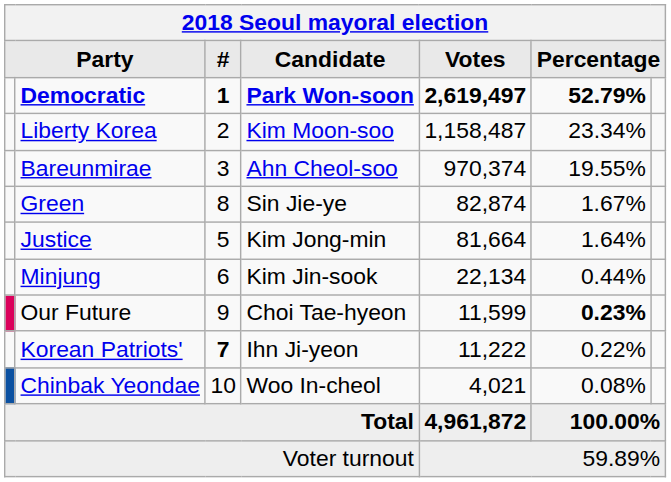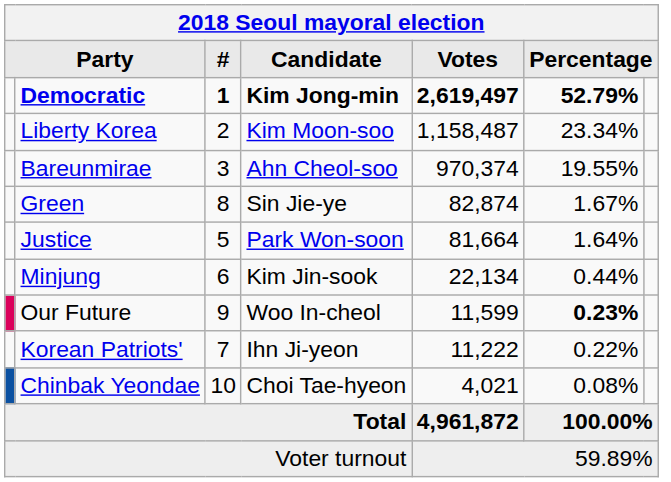(330, 95) Park Won-soon -> (323, 95) Kim Jong-min
(316, 240) Kim Jong-min -> (325, 240) Park Won-soon
(326, 312) Choi Tae-hyeon -> (314, 312) Woo In-cheol
(223, 349) bold -> (223, 349) normal
(314, 385) Woo In-cheol -> (326, 385) Choi Tae-hyeon
